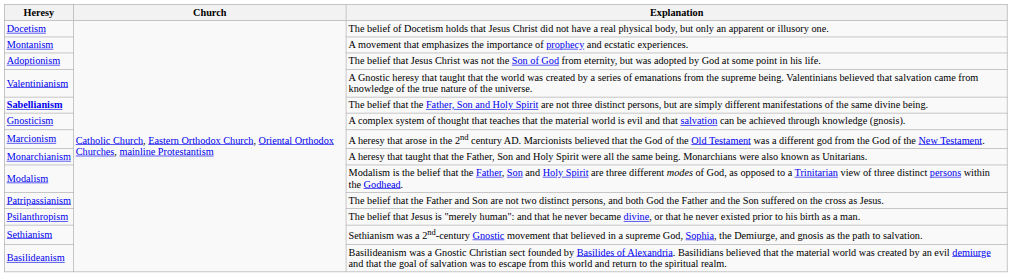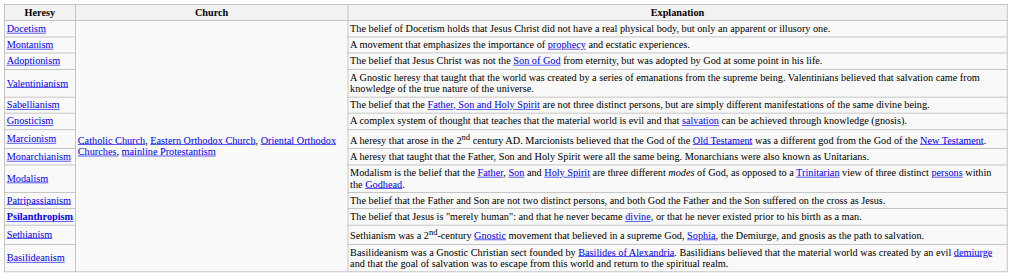(35, 105) bold -> (33, 105) normal
(37, 217) normal -> (40, 217) bold
